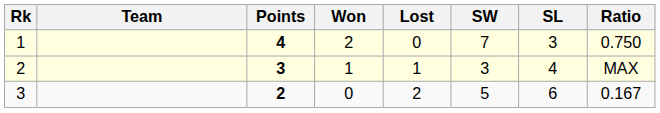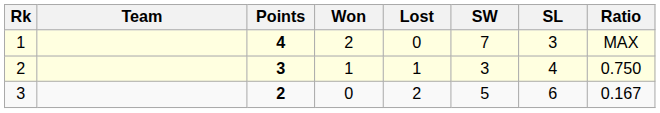(621, 42) 0.750 -> (621, 42) MAX
(621, 68) MAX -> (621, 68) 0.750
